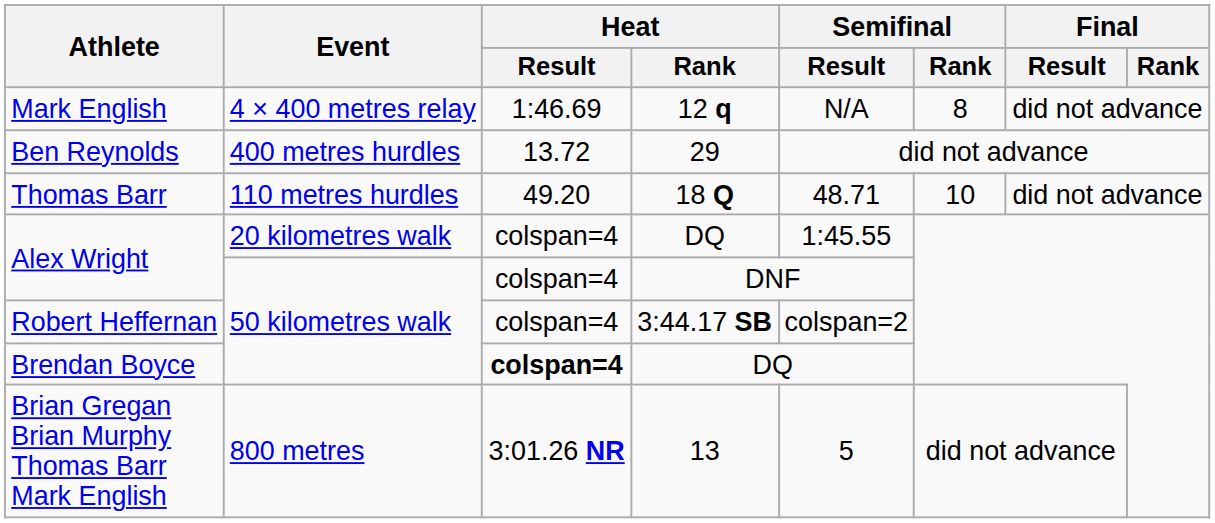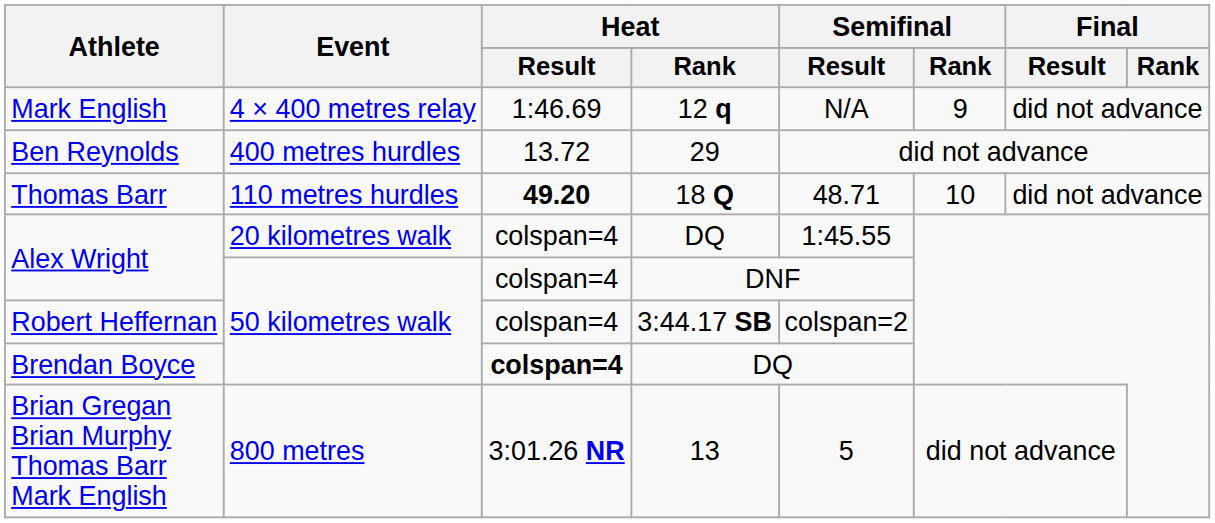(960, 109) 8 -> (960, 109) 9
(557, 194) normal -> (557, 194) bold
